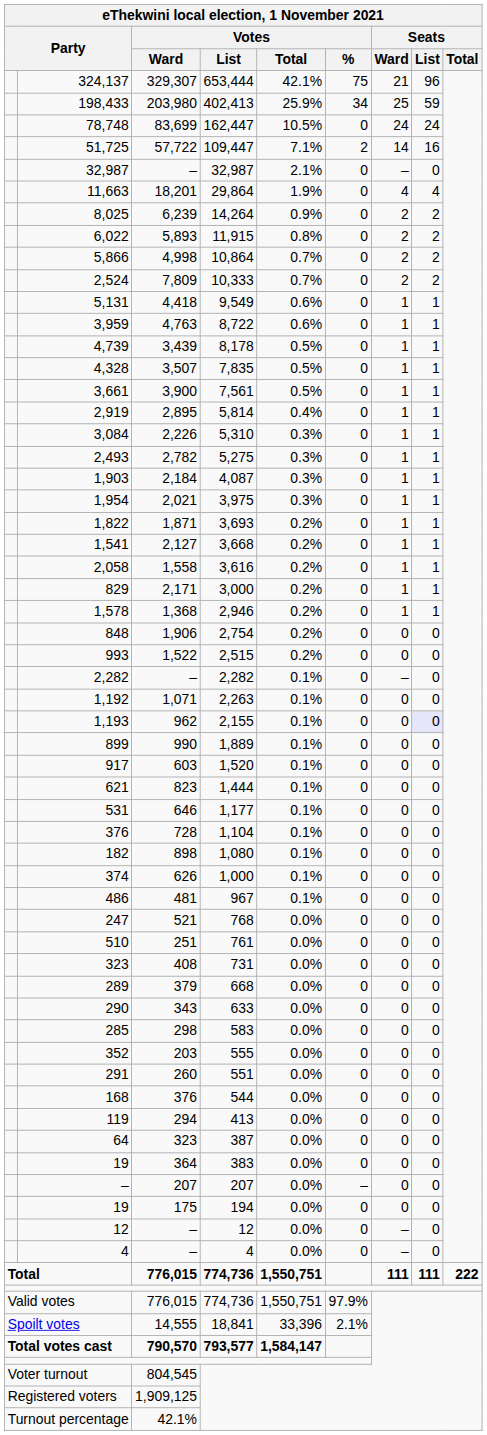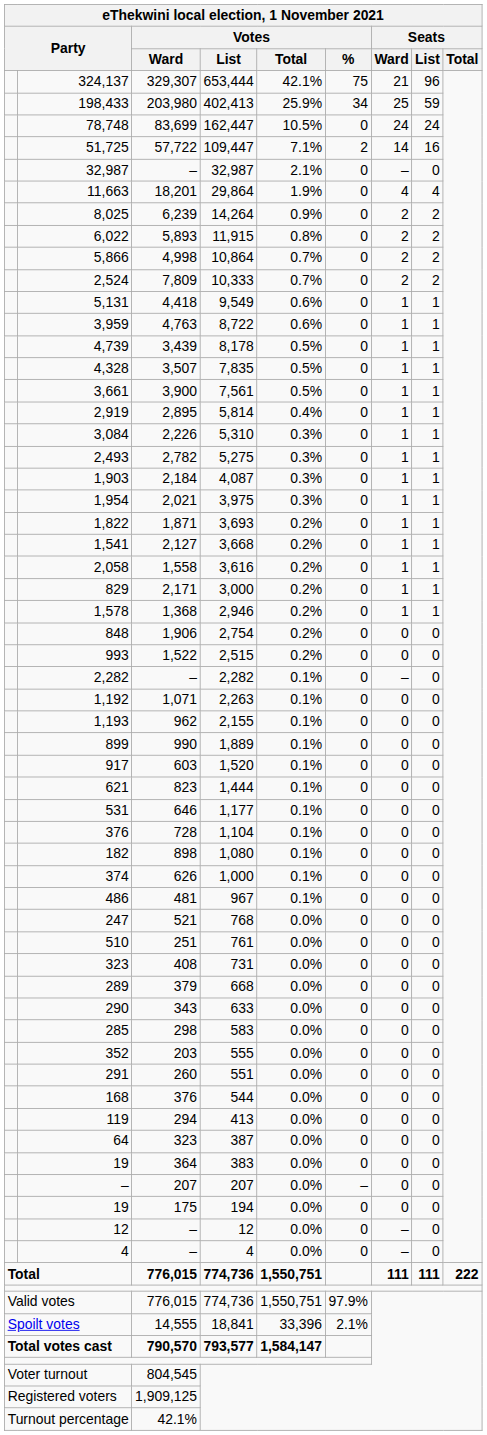(436, 721) lavender background -> (436, 721) no background
